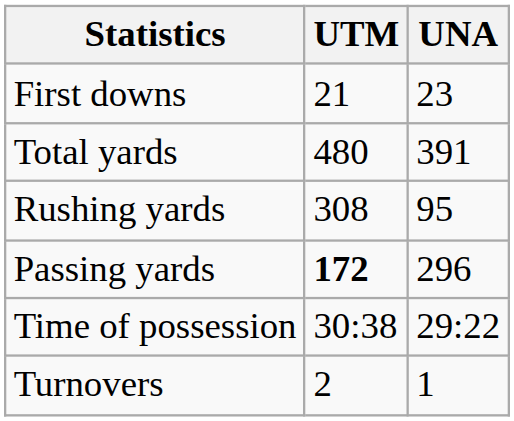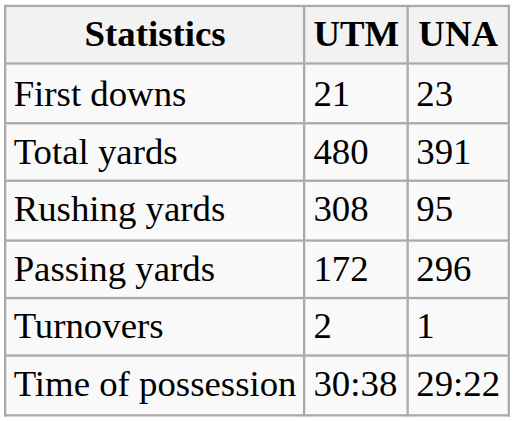(341, 267) bold -> (341, 267) normal
rows swapped: (89, 384) <-> (155, 326)
